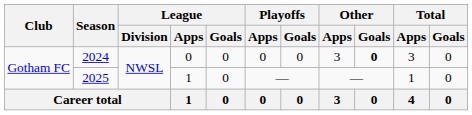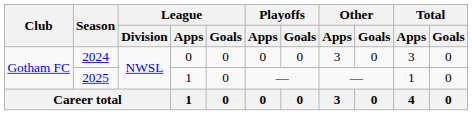(374, 57) bold -> (374, 57) normal
